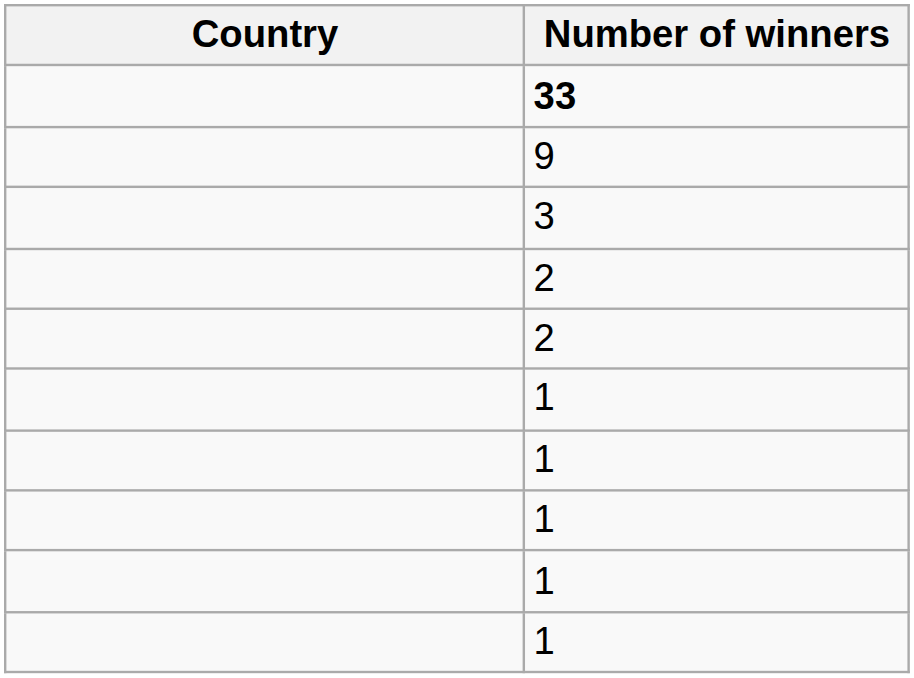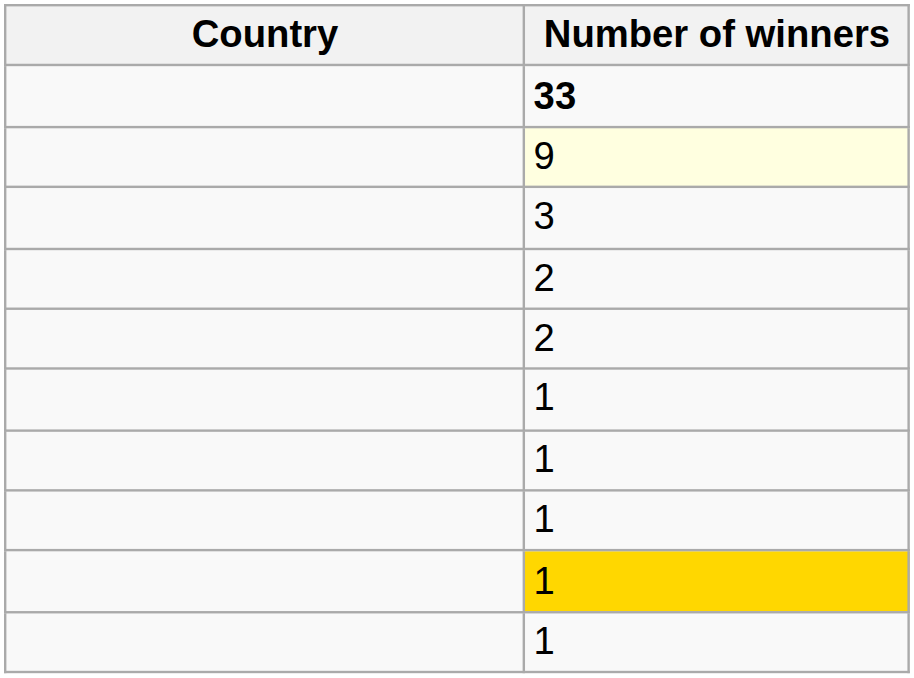(544, 156) no background -> (544, 156) lightyellow background
(544, 580) no background -> (544, 580) gold background
